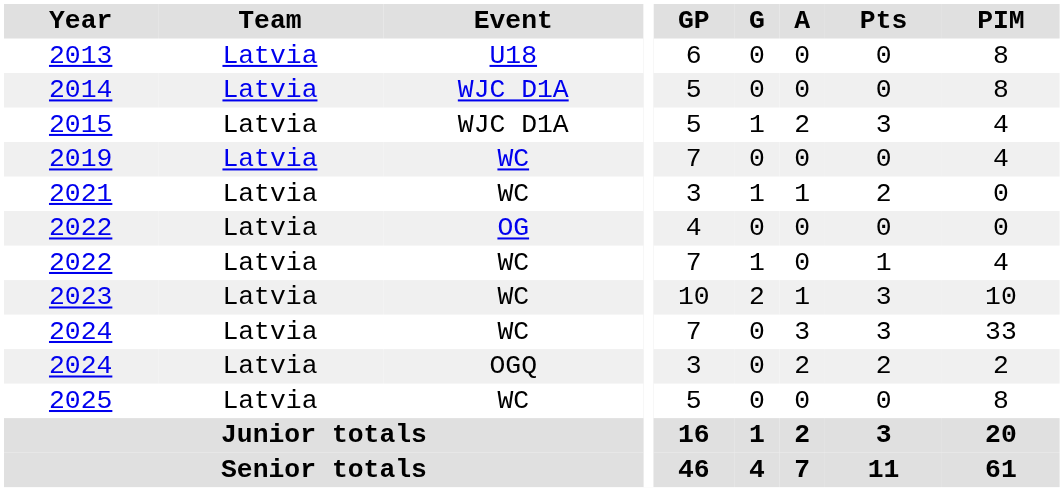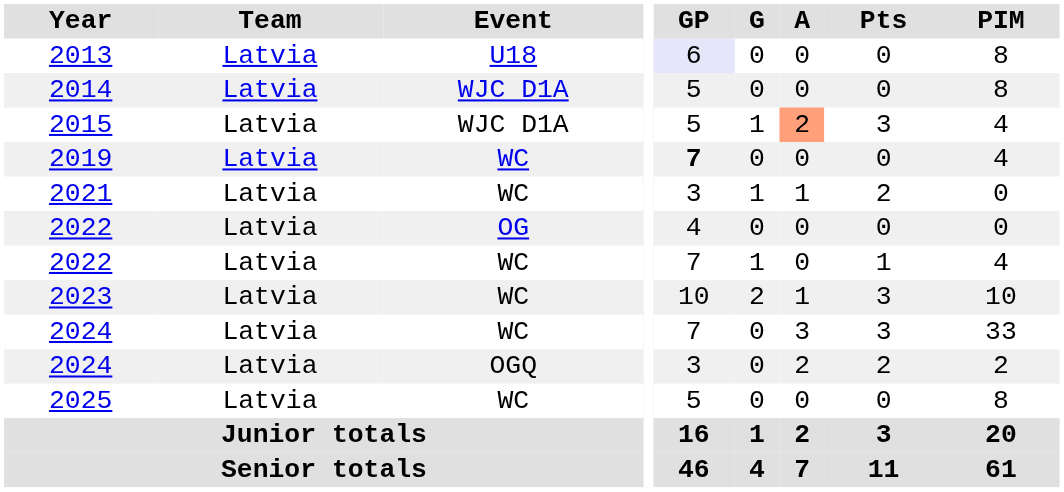(694, 56) no background -> (694, 56) lavender background
(802, 125) no background -> (802, 125) lightsalmon background
(694, 159) normal -> (694, 159) bold
